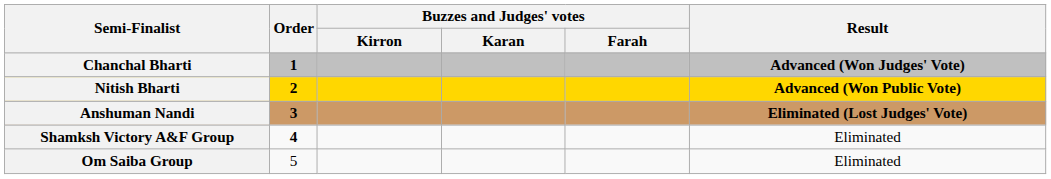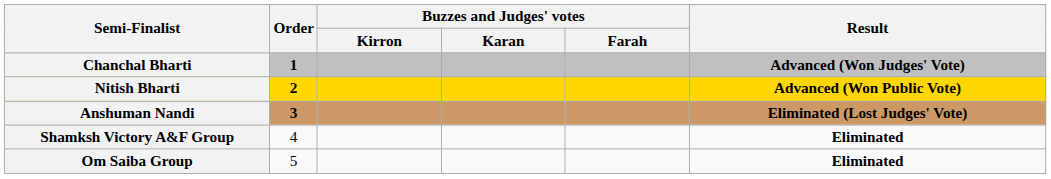(294, 137) bold -> (294, 137) normal
(868, 137) normal -> (868, 137) bold
(868, 161) normal -> (868, 161) bold
